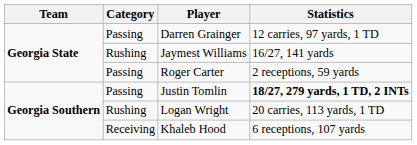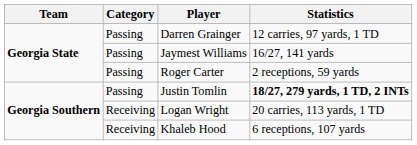(126, 52) Rushing -> (124, 52) Passing
(126, 110) Rushing -> (130, 110) Receiving
